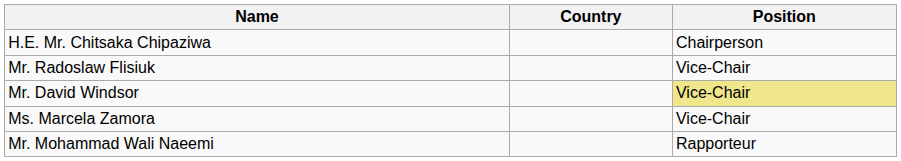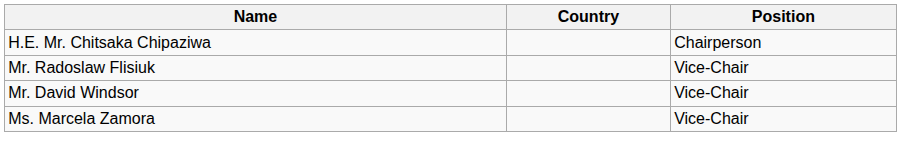(713, 93) khaki background -> (711, 93) no background
- row: (111, 144)
